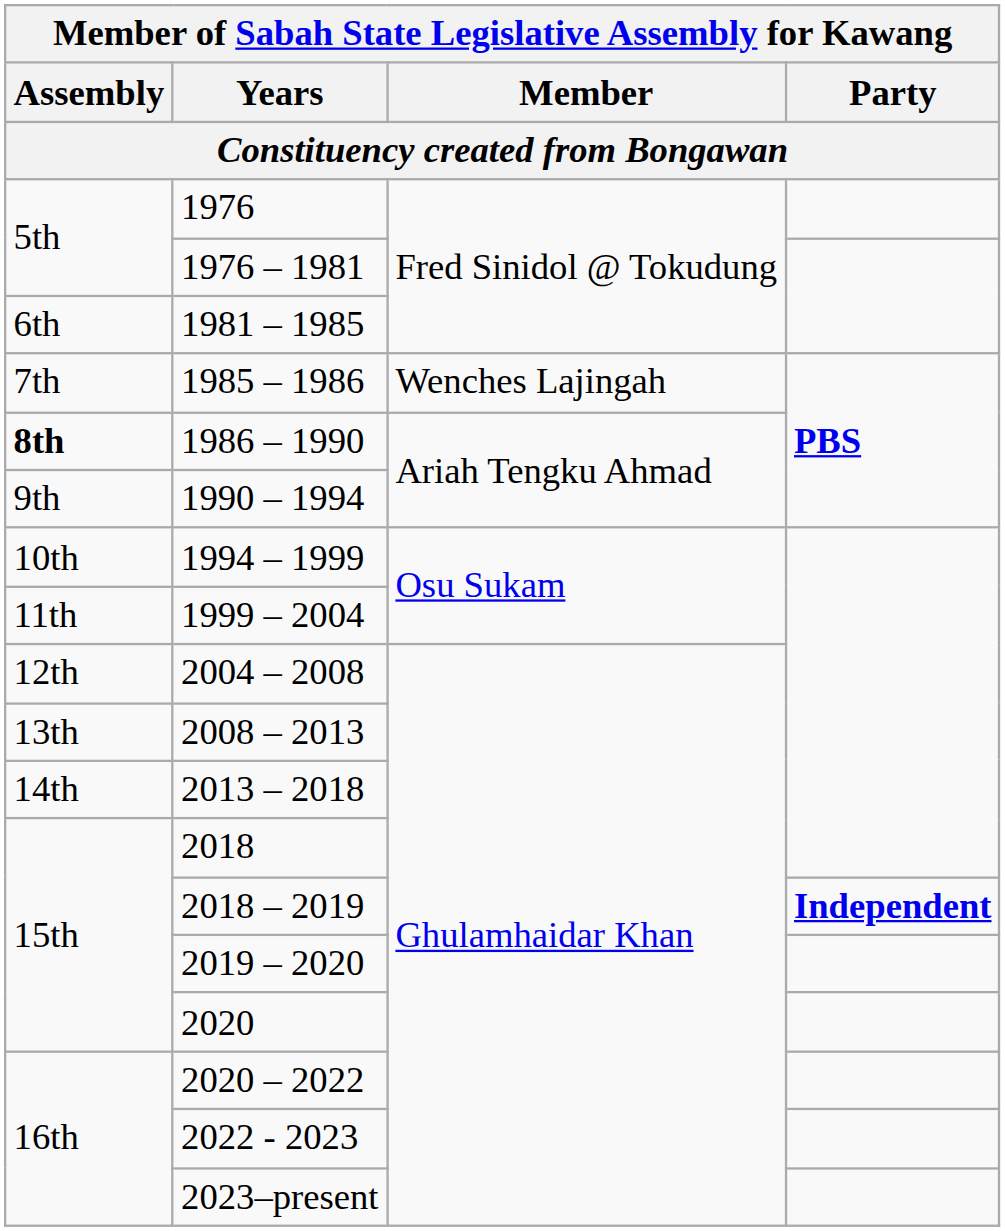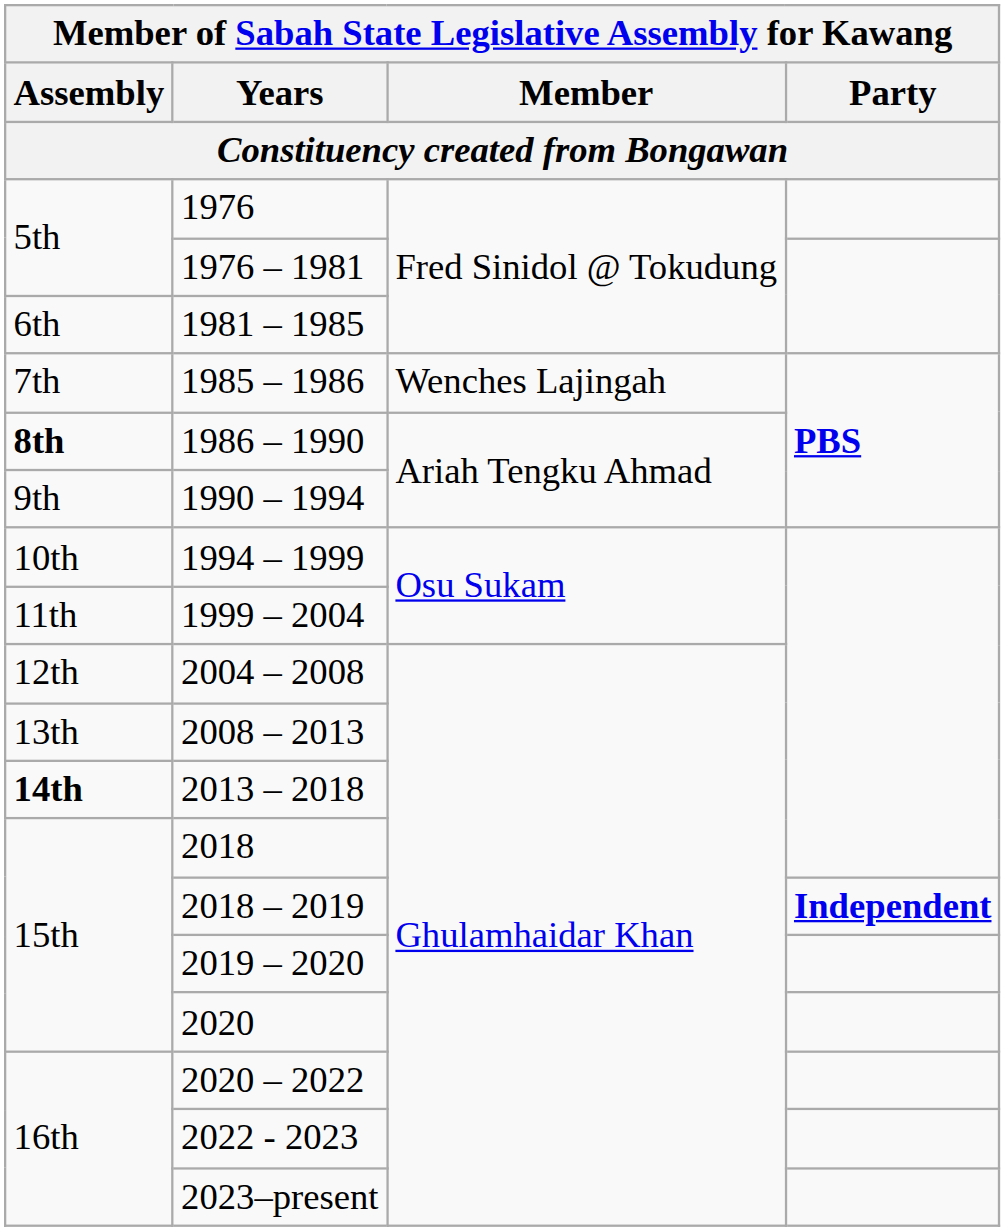(46, 788) normal -> (48, 788) bold
